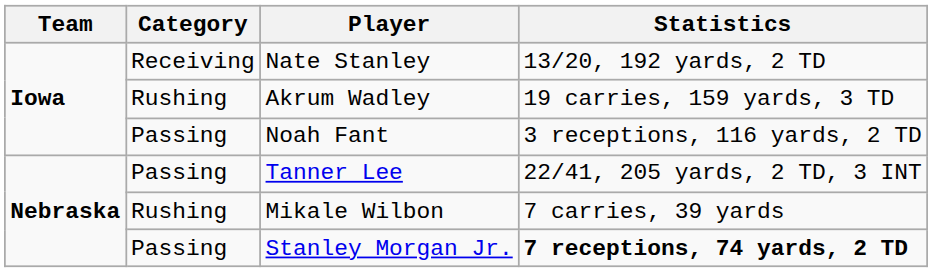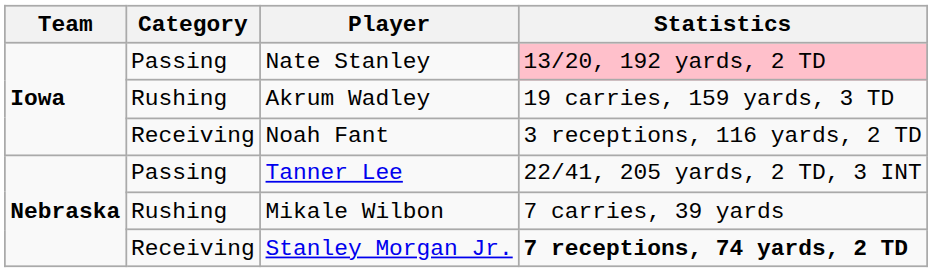(193, 62) Receiving -> (179, 62) Passing
(675, 62) no background -> (675, 62) pink background
(179, 136) Passing -> (193, 136) Receiving
(179, 248) Passing -> (193, 248) Receiving
